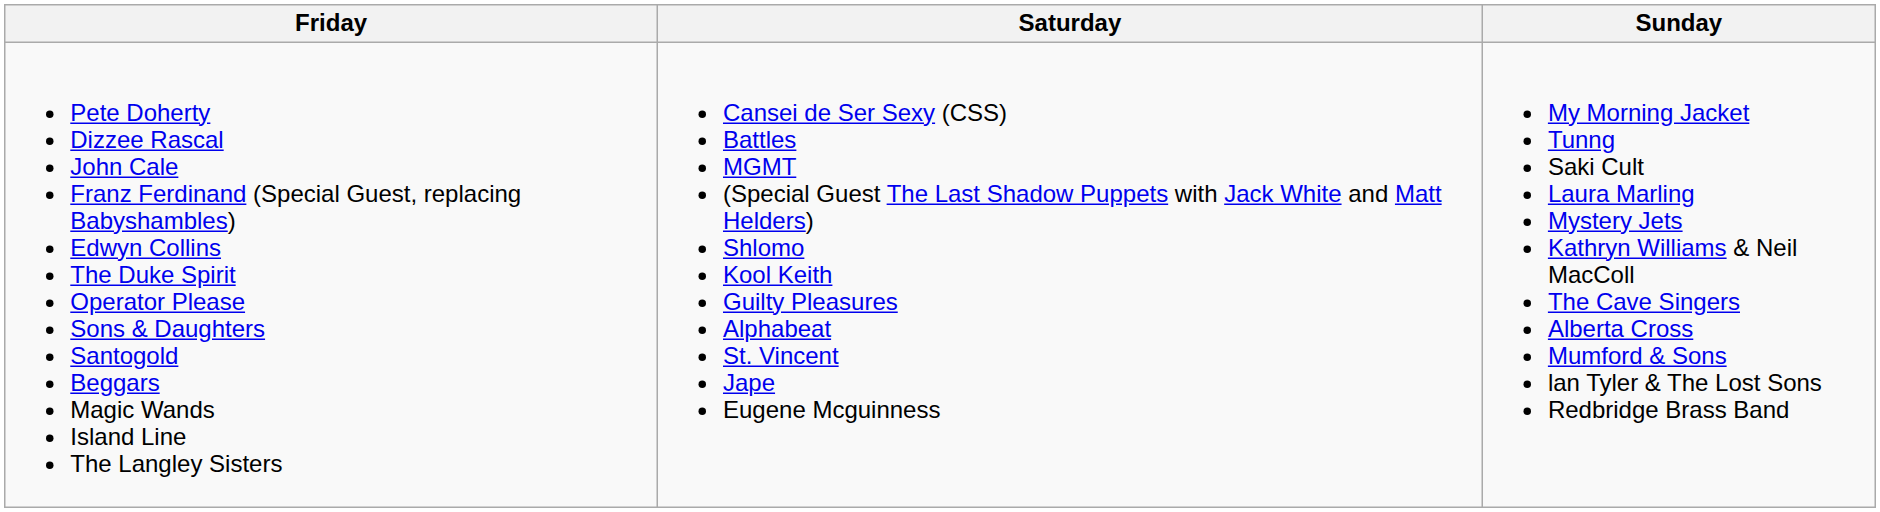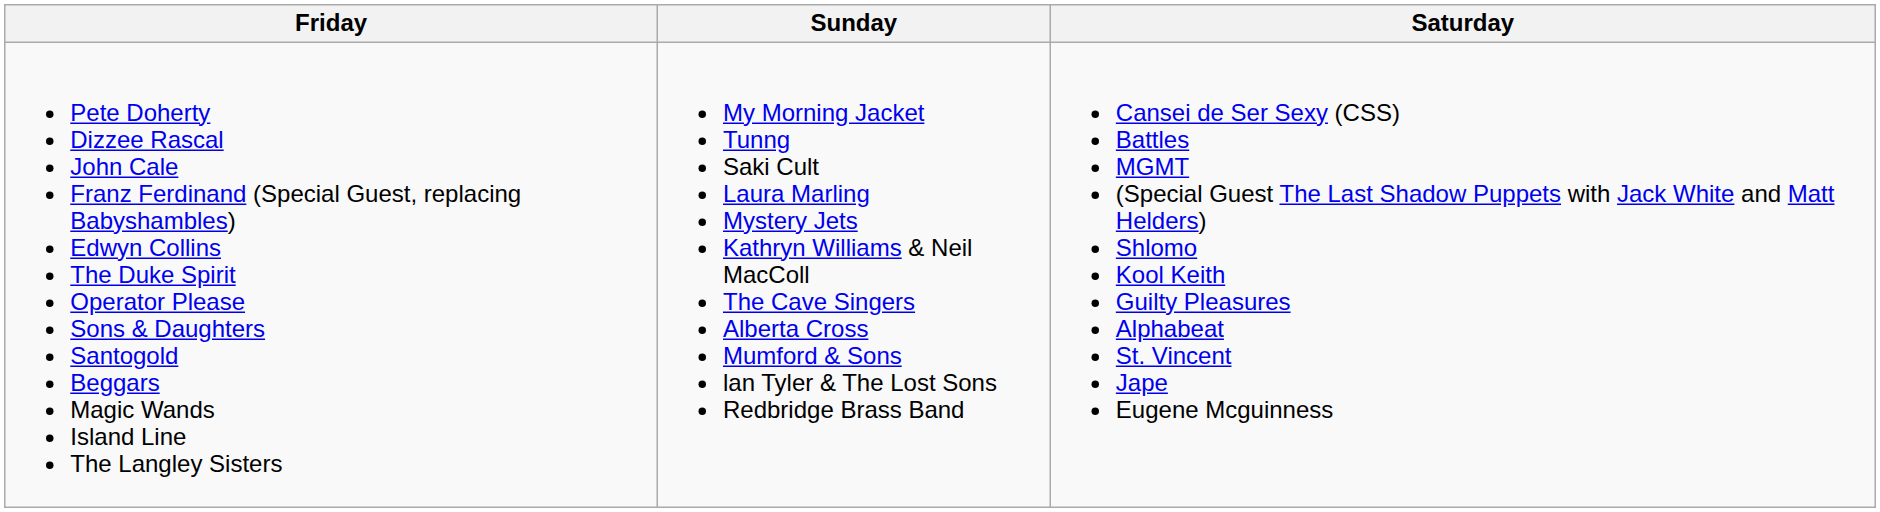columns swapped: (1070, 23) <-> (1679, 23)
